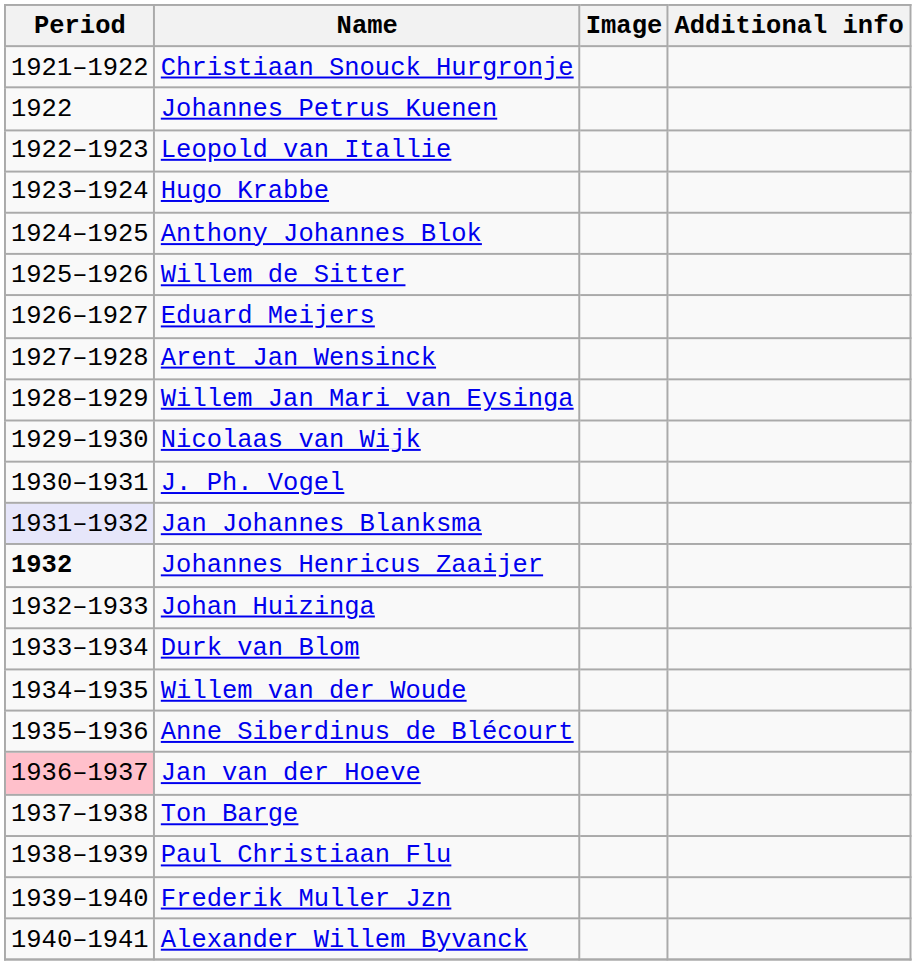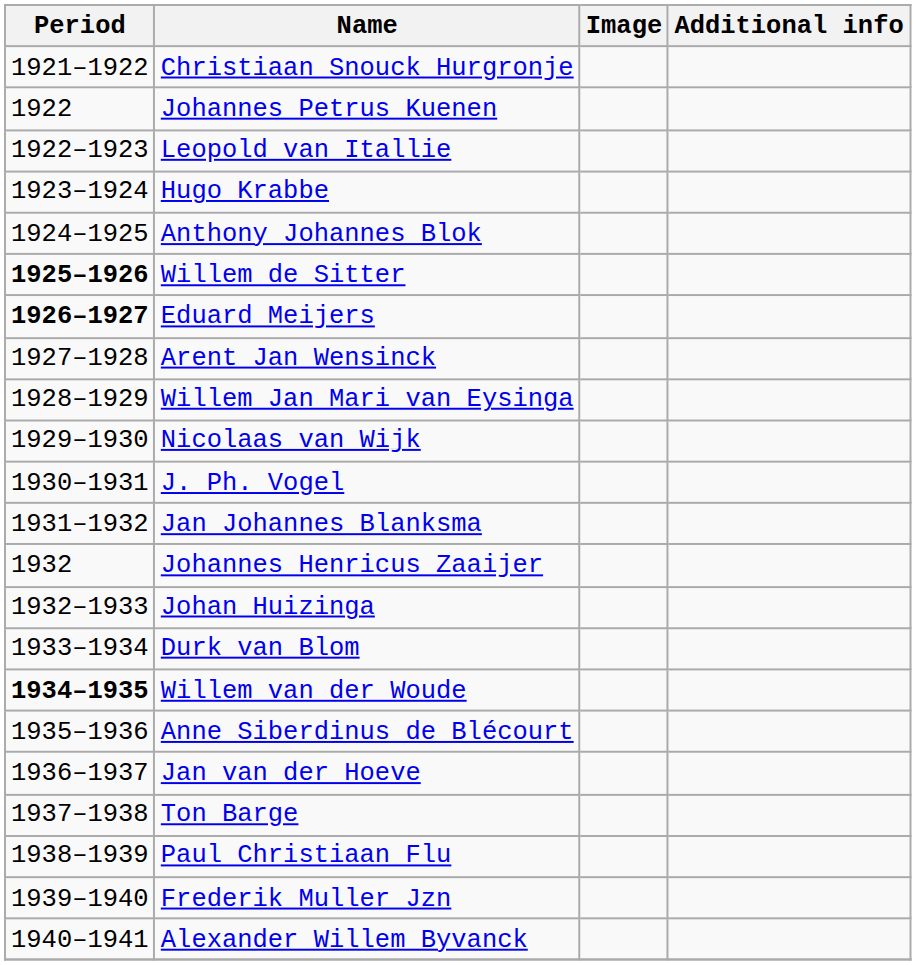(80, 275) normal -> (80, 275) bold
(80, 316) normal -> (80, 316) bold
(80, 524) lavender background -> (80, 524) no background
(42, 566) bold -> (42, 566) normal
(80, 690) normal -> (80, 690) bold
(80, 773) pink background -> (80, 773) no background
